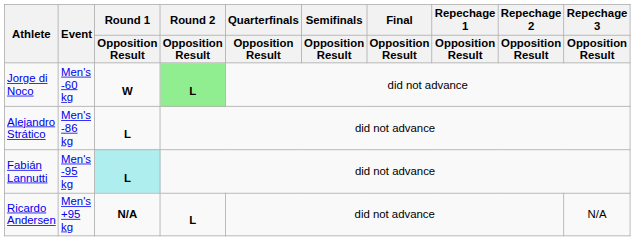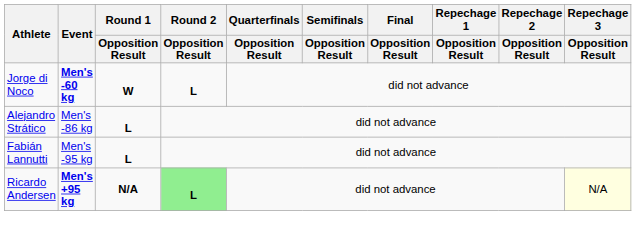(76, 85) normal -> (77, 85) bold
(193, 91) lightgreen background -> (193, 91) no background
(127, 178) paleturquoise background -> (128, 159) no background
(76, 215) normal -> (77, 190) bold
(193, 221) no background -> (193, 196) lightgreen background
(597, 215) no background -> (598, 190) lightyellow background
